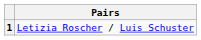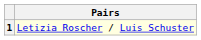(105, 28) no background -> (105, 28) lightyellow background
